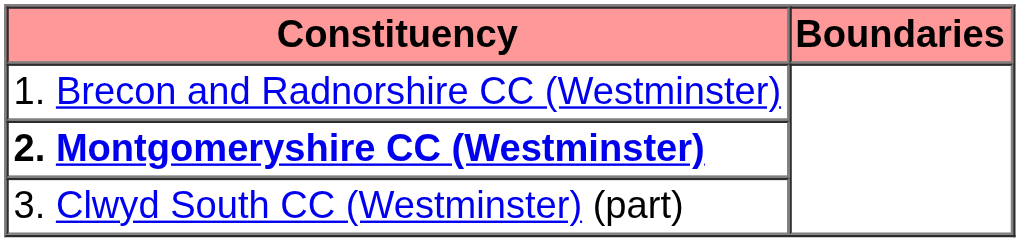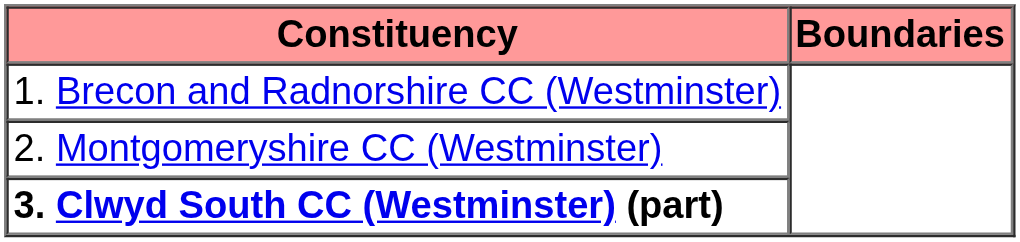(359, 148) bold -> (338, 148) normal
(349, 205) normal -> (369, 205) bold
